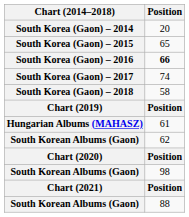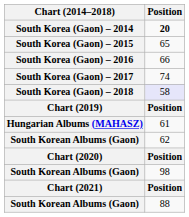(165, 28) normal -> (165, 28) bold
(165, 60) bold -> (165, 60) normal
(165, 92) no background -> (165, 92) lavender background
